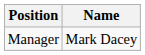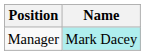(101, 38) no background -> (101, 38) paleturquoise background
